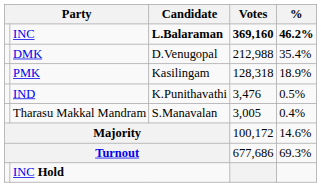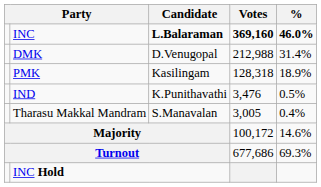(296, 34) 46.2% -> (296, 34) 46.0%
(295, 53) 35.4% -> (295, 53) 31.4%
